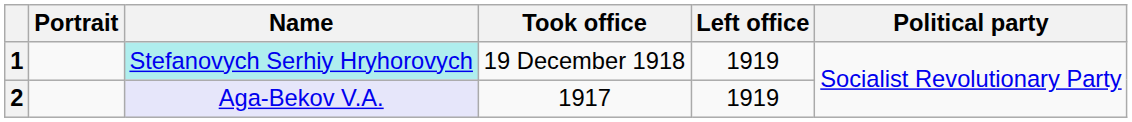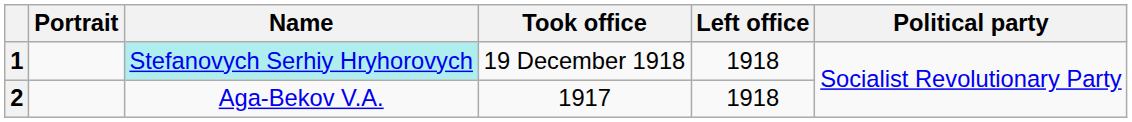(753, 60) 1919 -> (753, 60) 1918
(301, 98) lavender background -> (301, 98) no background
(753, 98) 1919 -> (753, 98) 1918
